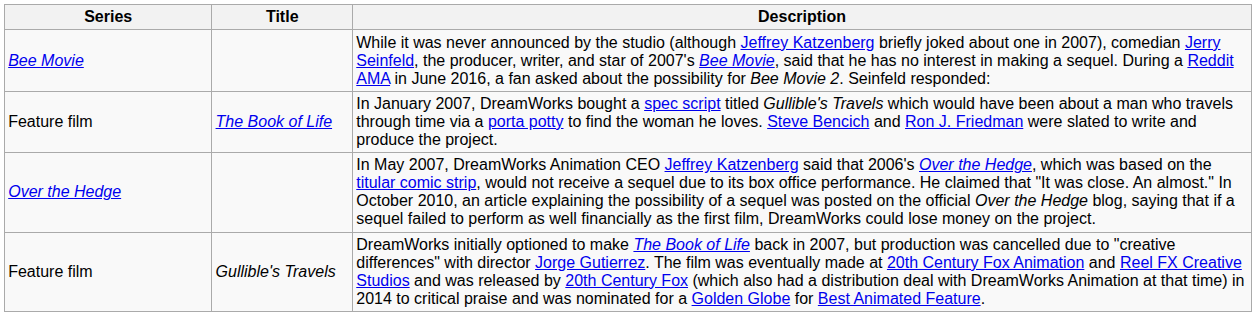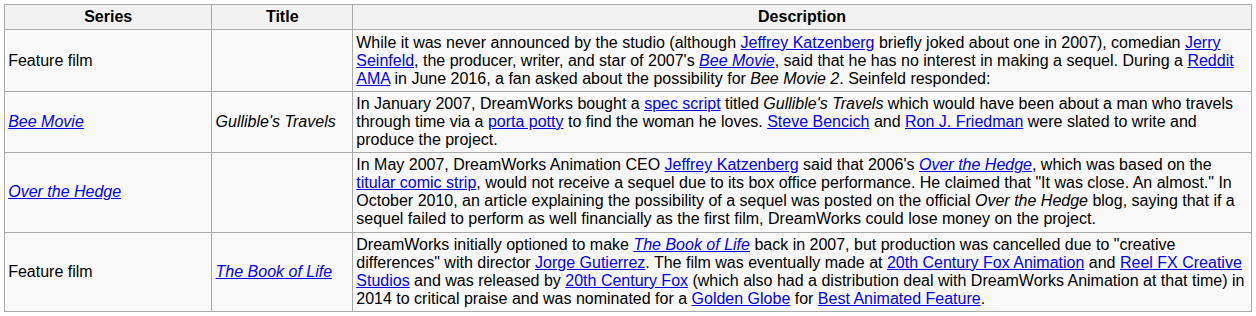(46, 60) Bee Movie -> (50, 60) Feature film
(50, 121) Feature film -> (46, 121) Bee Movie
(274, 121) The Book of Life -> (276, 121) Gullible's Travels
(276, 271) Gullible's Travels -> (274, 271) The Book of Life
